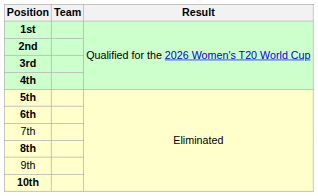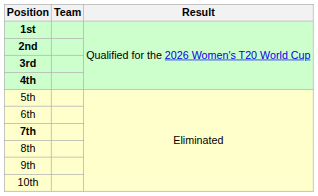(28, 98) bold -> (28, 98) normal
(28, 115) bold -> (28, 115) normal
(28, 132) normal -> (28, 132) bold
(28, 149) bold -> (28, 149) normal
(28, 183) bold -> (28, 183) normal
